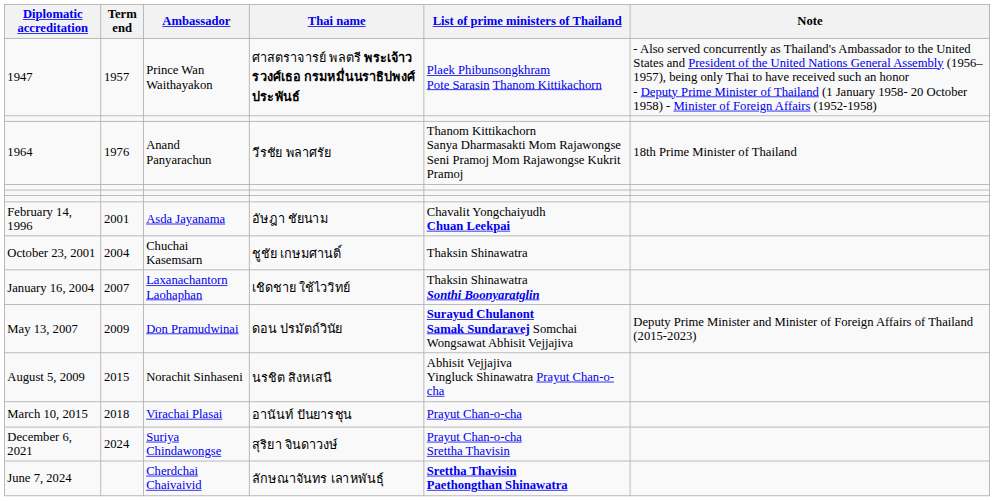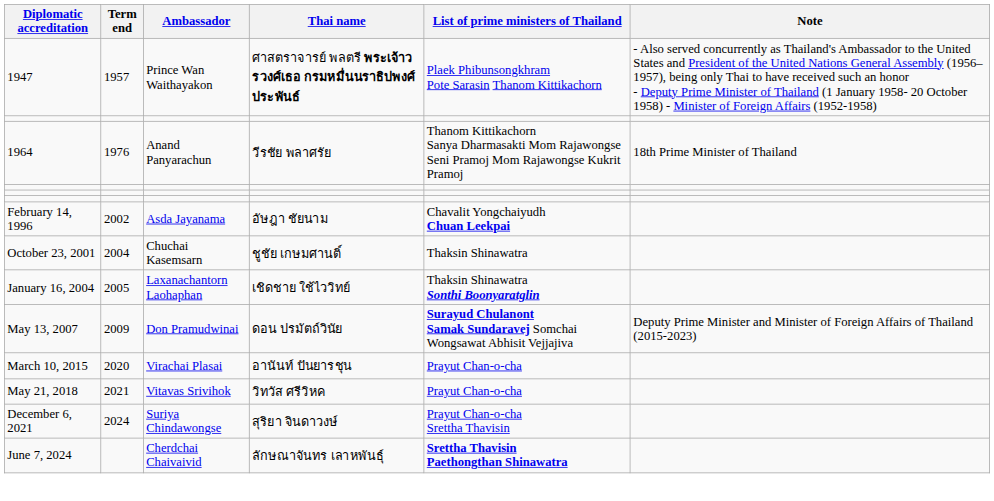(117, 218) 2001 -> (117, 218) 2002
(117, 287) 2007 -> (117, 287) 2005
- row: (46, 377)
(117, 414) 2018 -> (117, 365) 2020
+ row: (43, 391)
